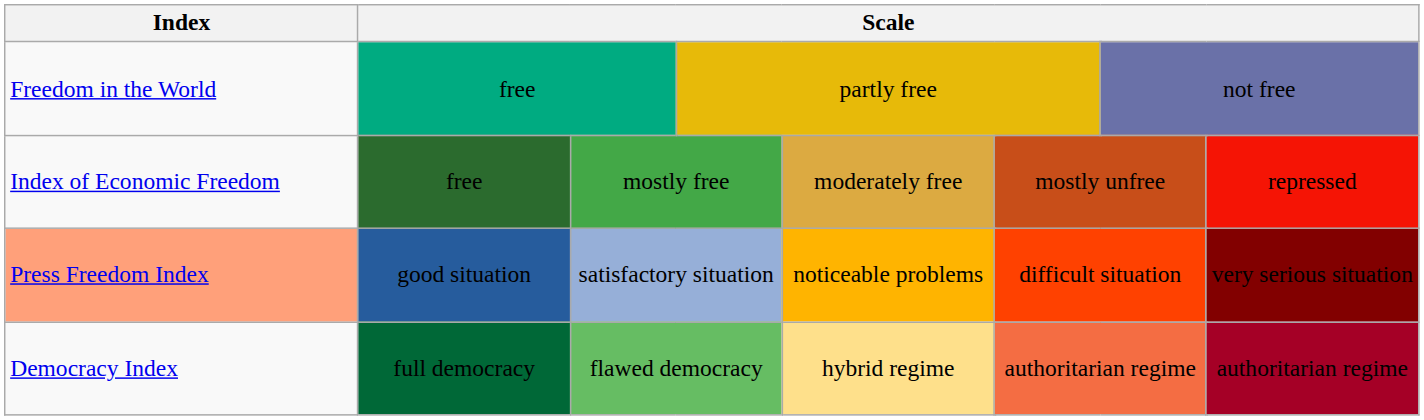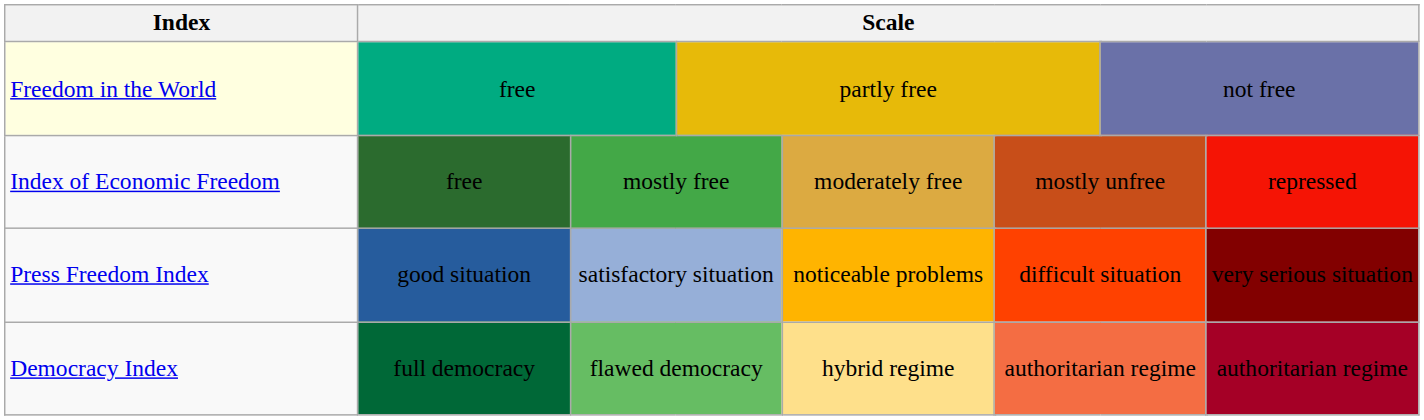(113, 88) no background -> (113, 88) lightyellow background
(109, 274) lightsalmon background -> (109, 274) no background
